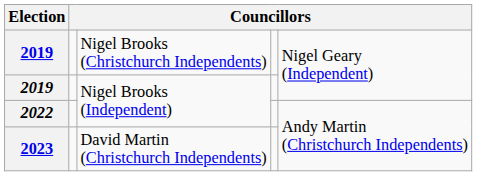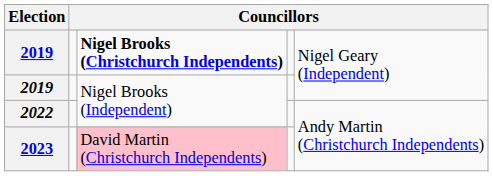(174, 52) normal -> (182, 52) bold
(174, 148) no background -> (174, 148) pink background
